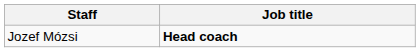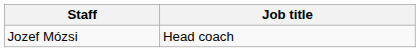(200, 36) bold -> (198, 36) normal
